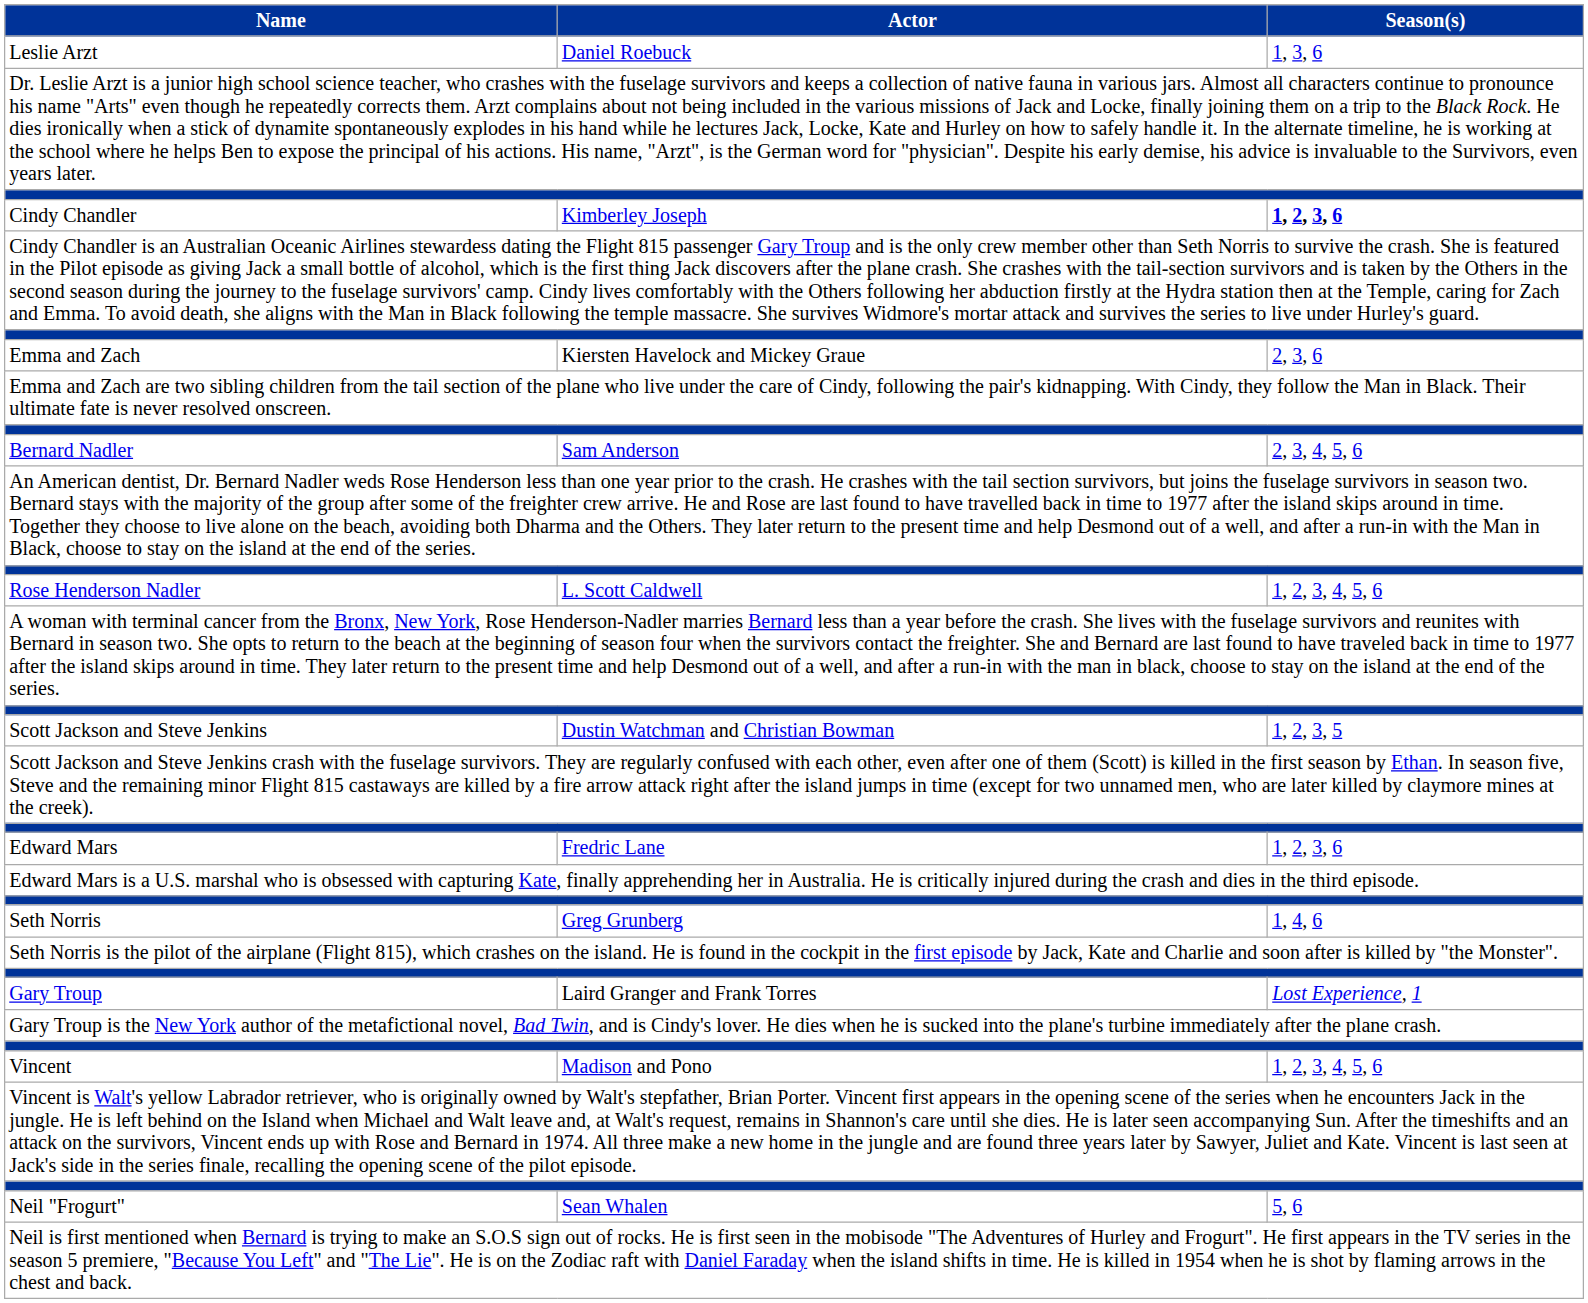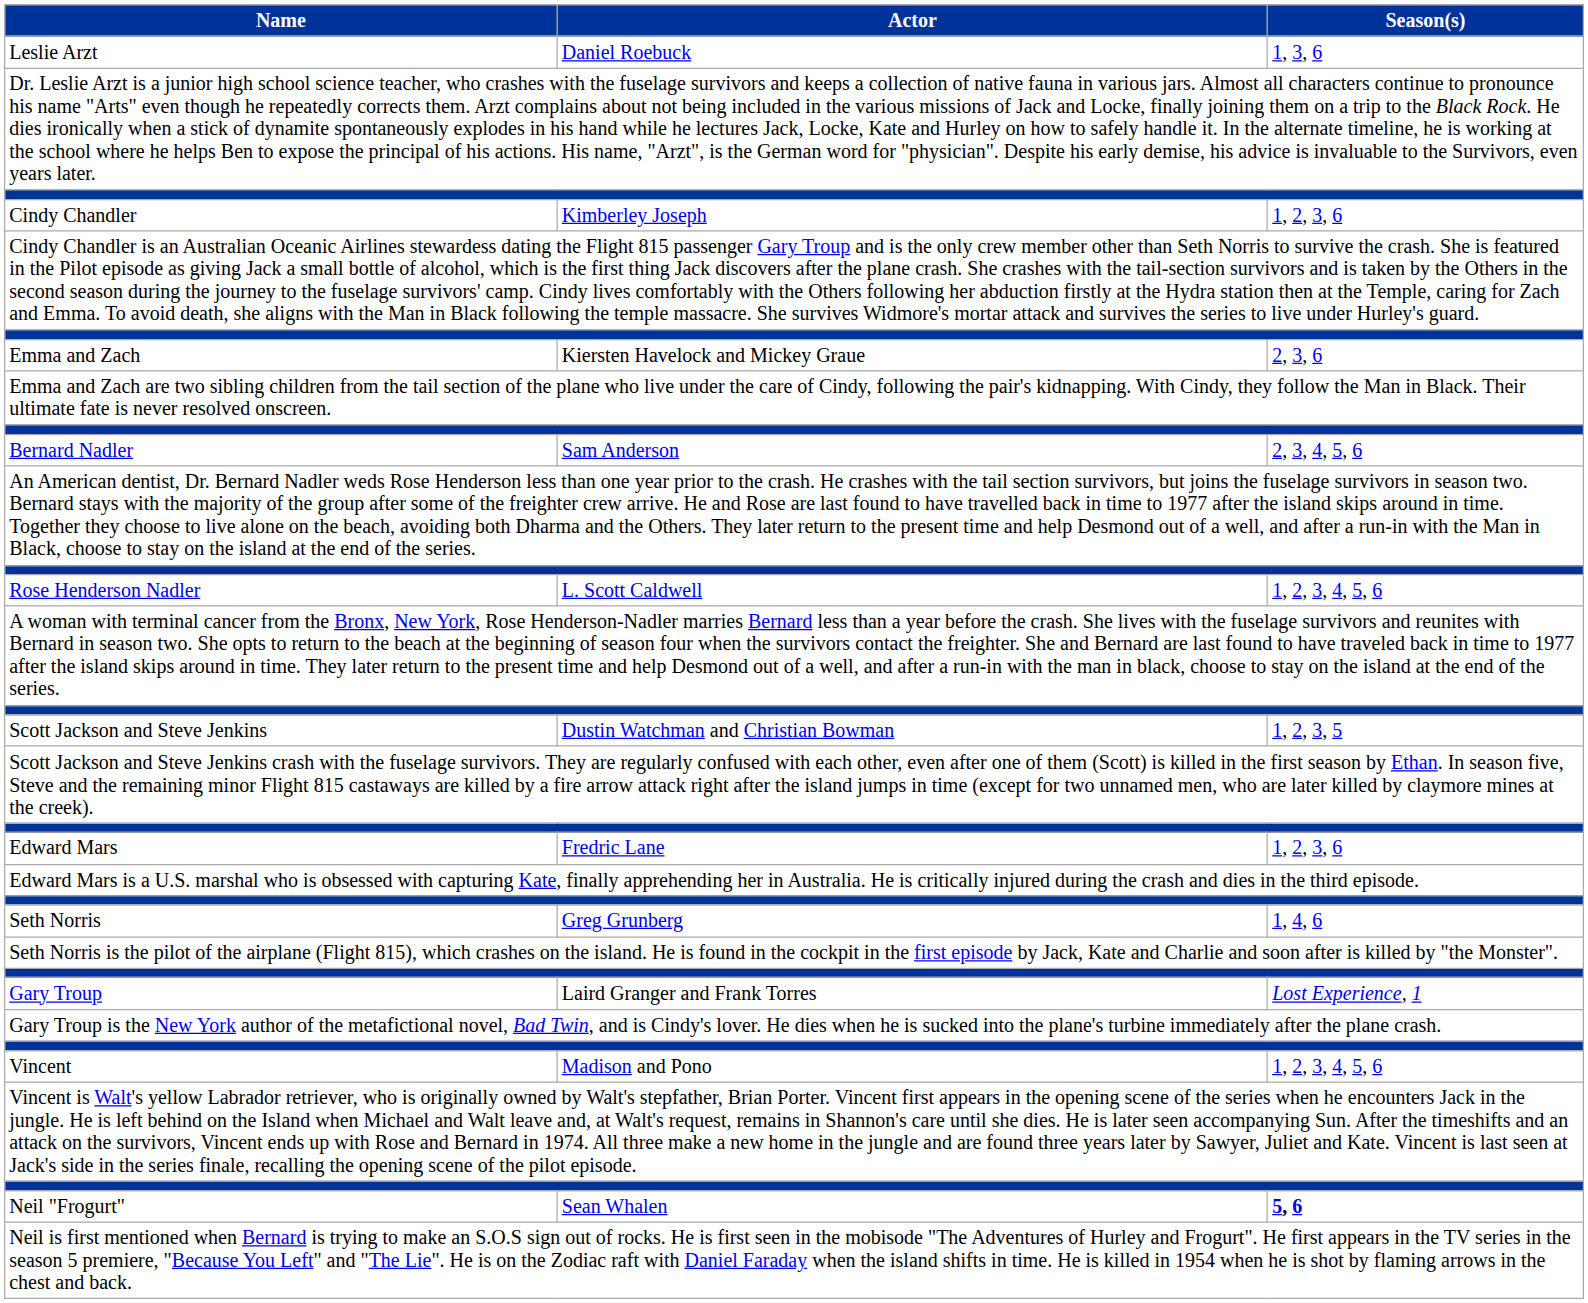(1307, 214) bold -> (1307, 214) normal
(1287, 1206) normal -> (1287, 1206) bold
